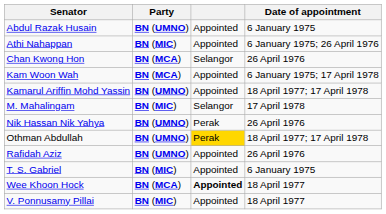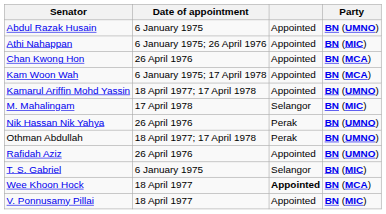columns swapped: (162, 12) <-> (313, 12)
(213, 59) Selangor -> (293, 59) Appointed
(206, 138) gold background -> (284, 138) no background
(216, 169) Appointed -> (291, 169) Selangor
